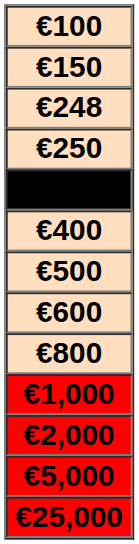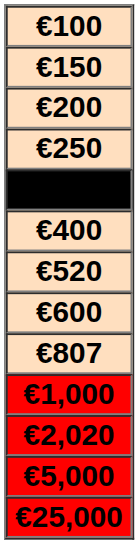(69, 107) €248 -> (69, 107) €200
(69, 271) €500 -> (69, 271) €520
(69, 353) €800 -> (69, 353) €807
(69, 435) €2,000 -> (69, 435) €2,020
